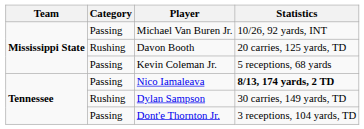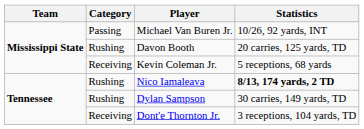(106, 64) Passing -> (110, 64) Receiving
(106, 81) Passing -> (106, 81) Rushing
(106, 115) Passing -> (110, 115) Receiving
